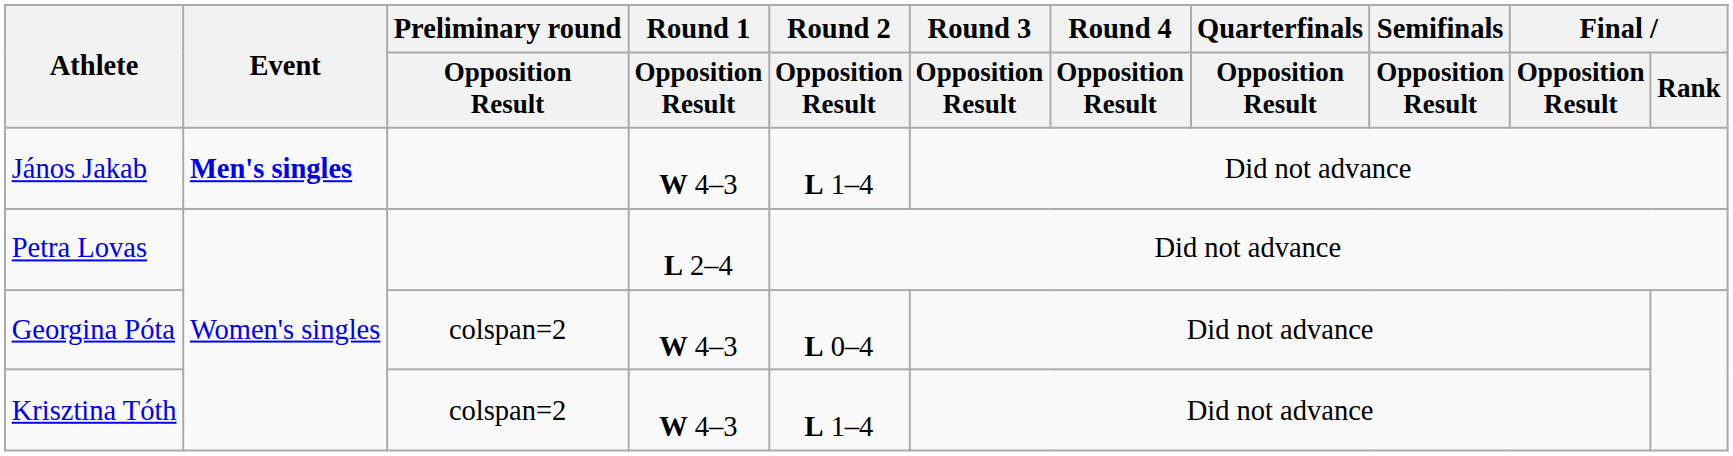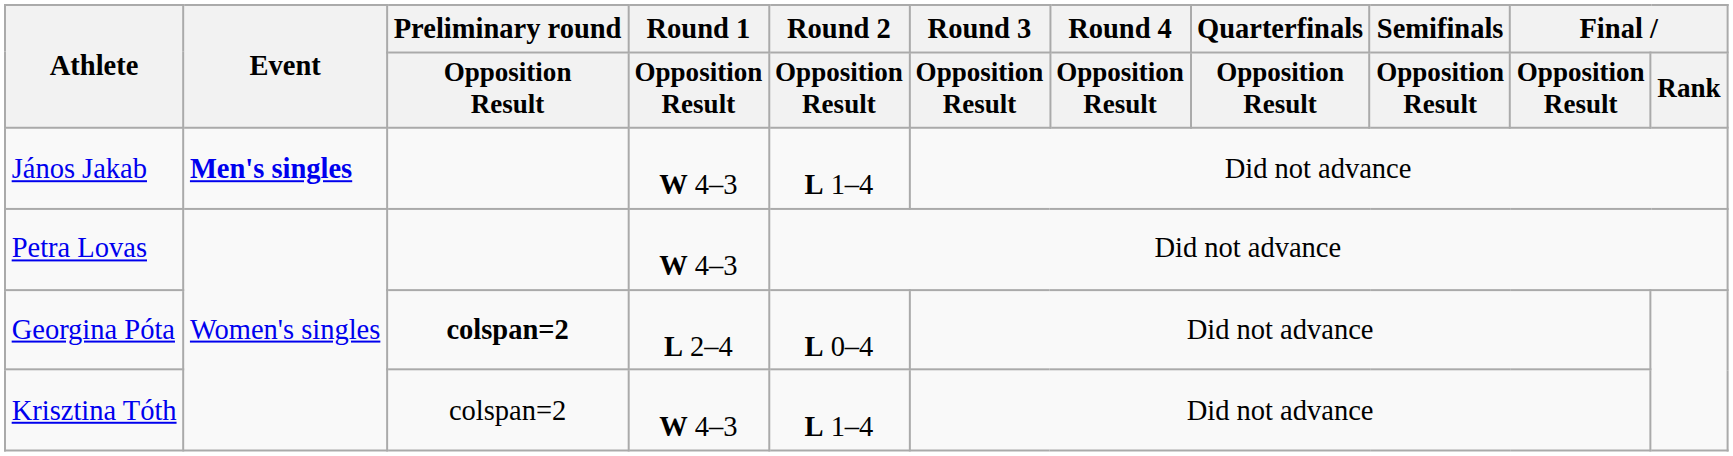(698, 265) L 2–4 -> (698, 265) W 4–3
(508, 329) normal -> (508, 329) bold
(698, 346) W 4–3 -> (698, 346) L 2–4
